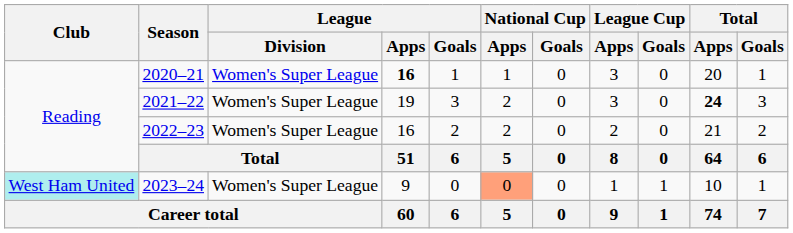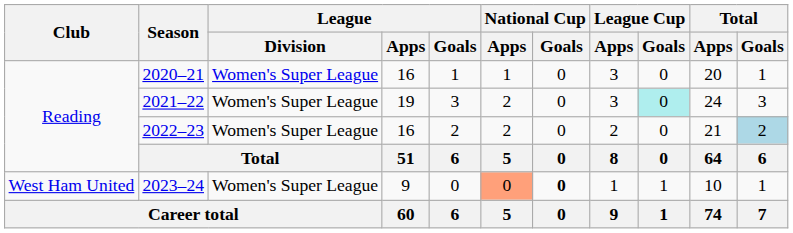(406, 74) bold -> (406, 74) normal
(664, 102) no background -> (664, 102) paleturquoise background
(713, 102) bold -> (713, 102) normal
(762, 130) no background -> (762, 130) lightblue background
(71, 185) paleturquoise background -> (71, 185) no background
(561, 185) normal -> (561, 185) bold
